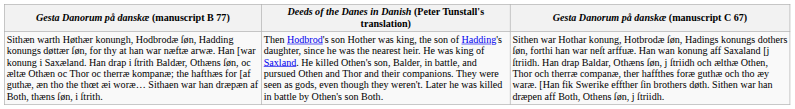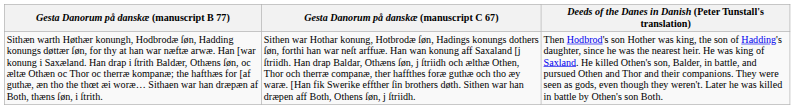columns swapped: (650, 18) <-> (386, 18)
